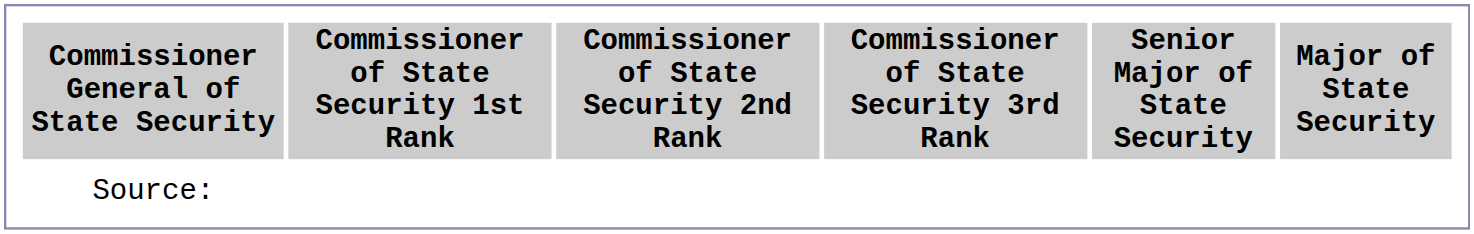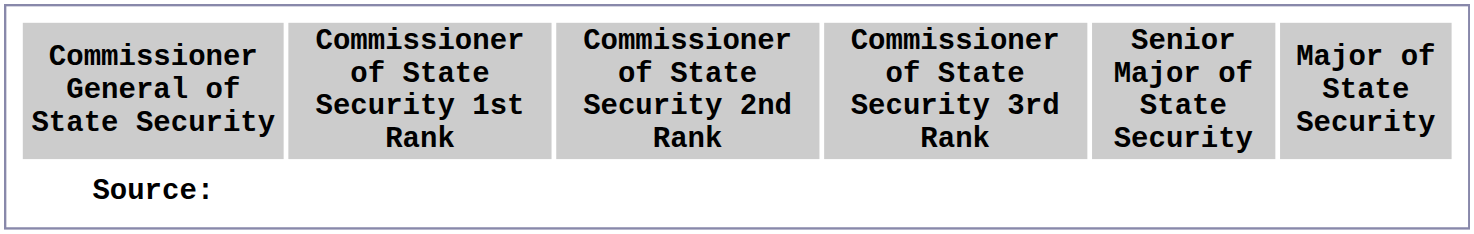(153, 192) normal -> (153, 192) bold
